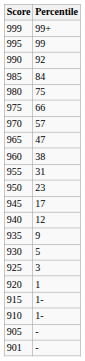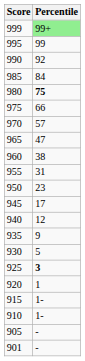(43, 28) no background -> (43, 28) lightgreen background
(40, 92) normal -> (40, 92) bold
(38, 268) normal -> (38, 268) bold
